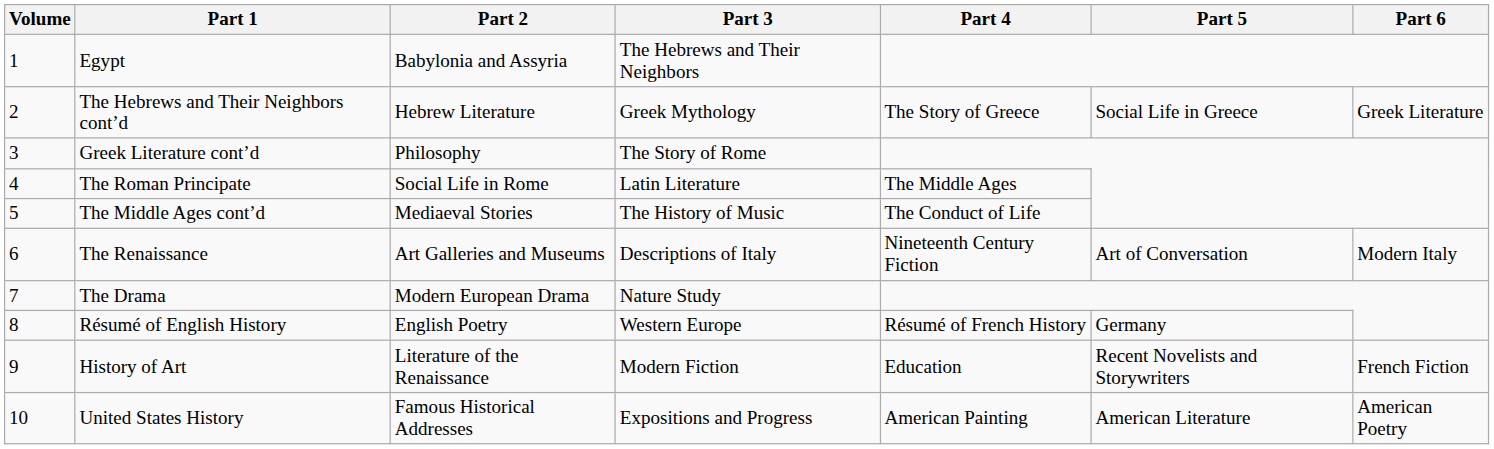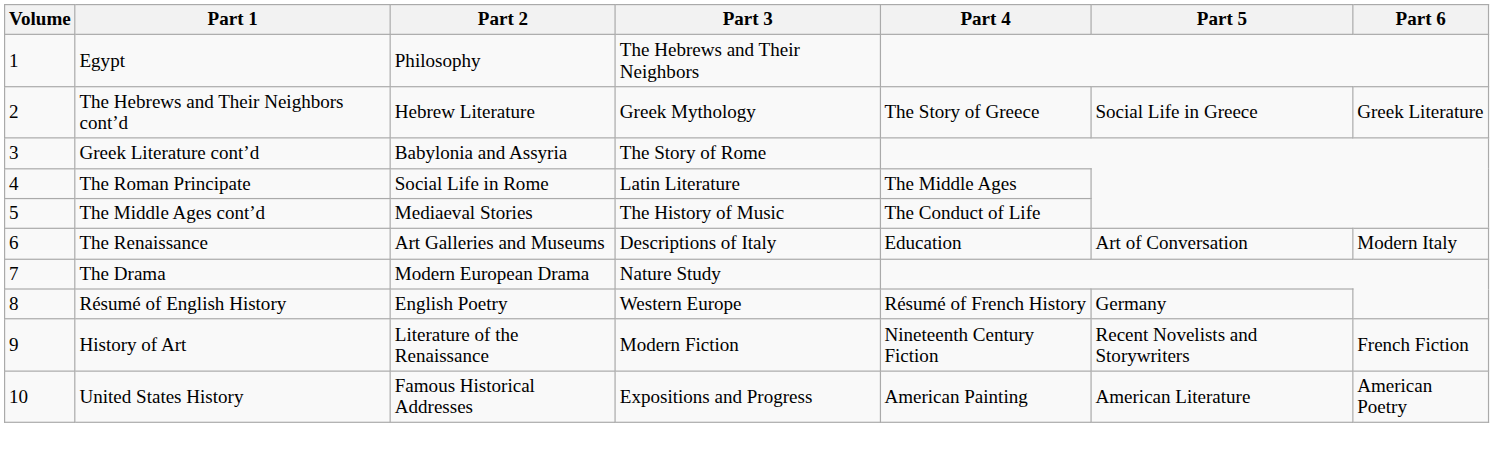(481, 60) Babylonia and Assyria -> (438, 60) Philosophy
(438, 153) Philosophy -> (481, 153) Babylonia and Assyria
(959, 254) Nineteenth Century Fiction -> (923, 243) Education
(923, 366) Education -> (959, 344) Nineteenth Century Fiction
